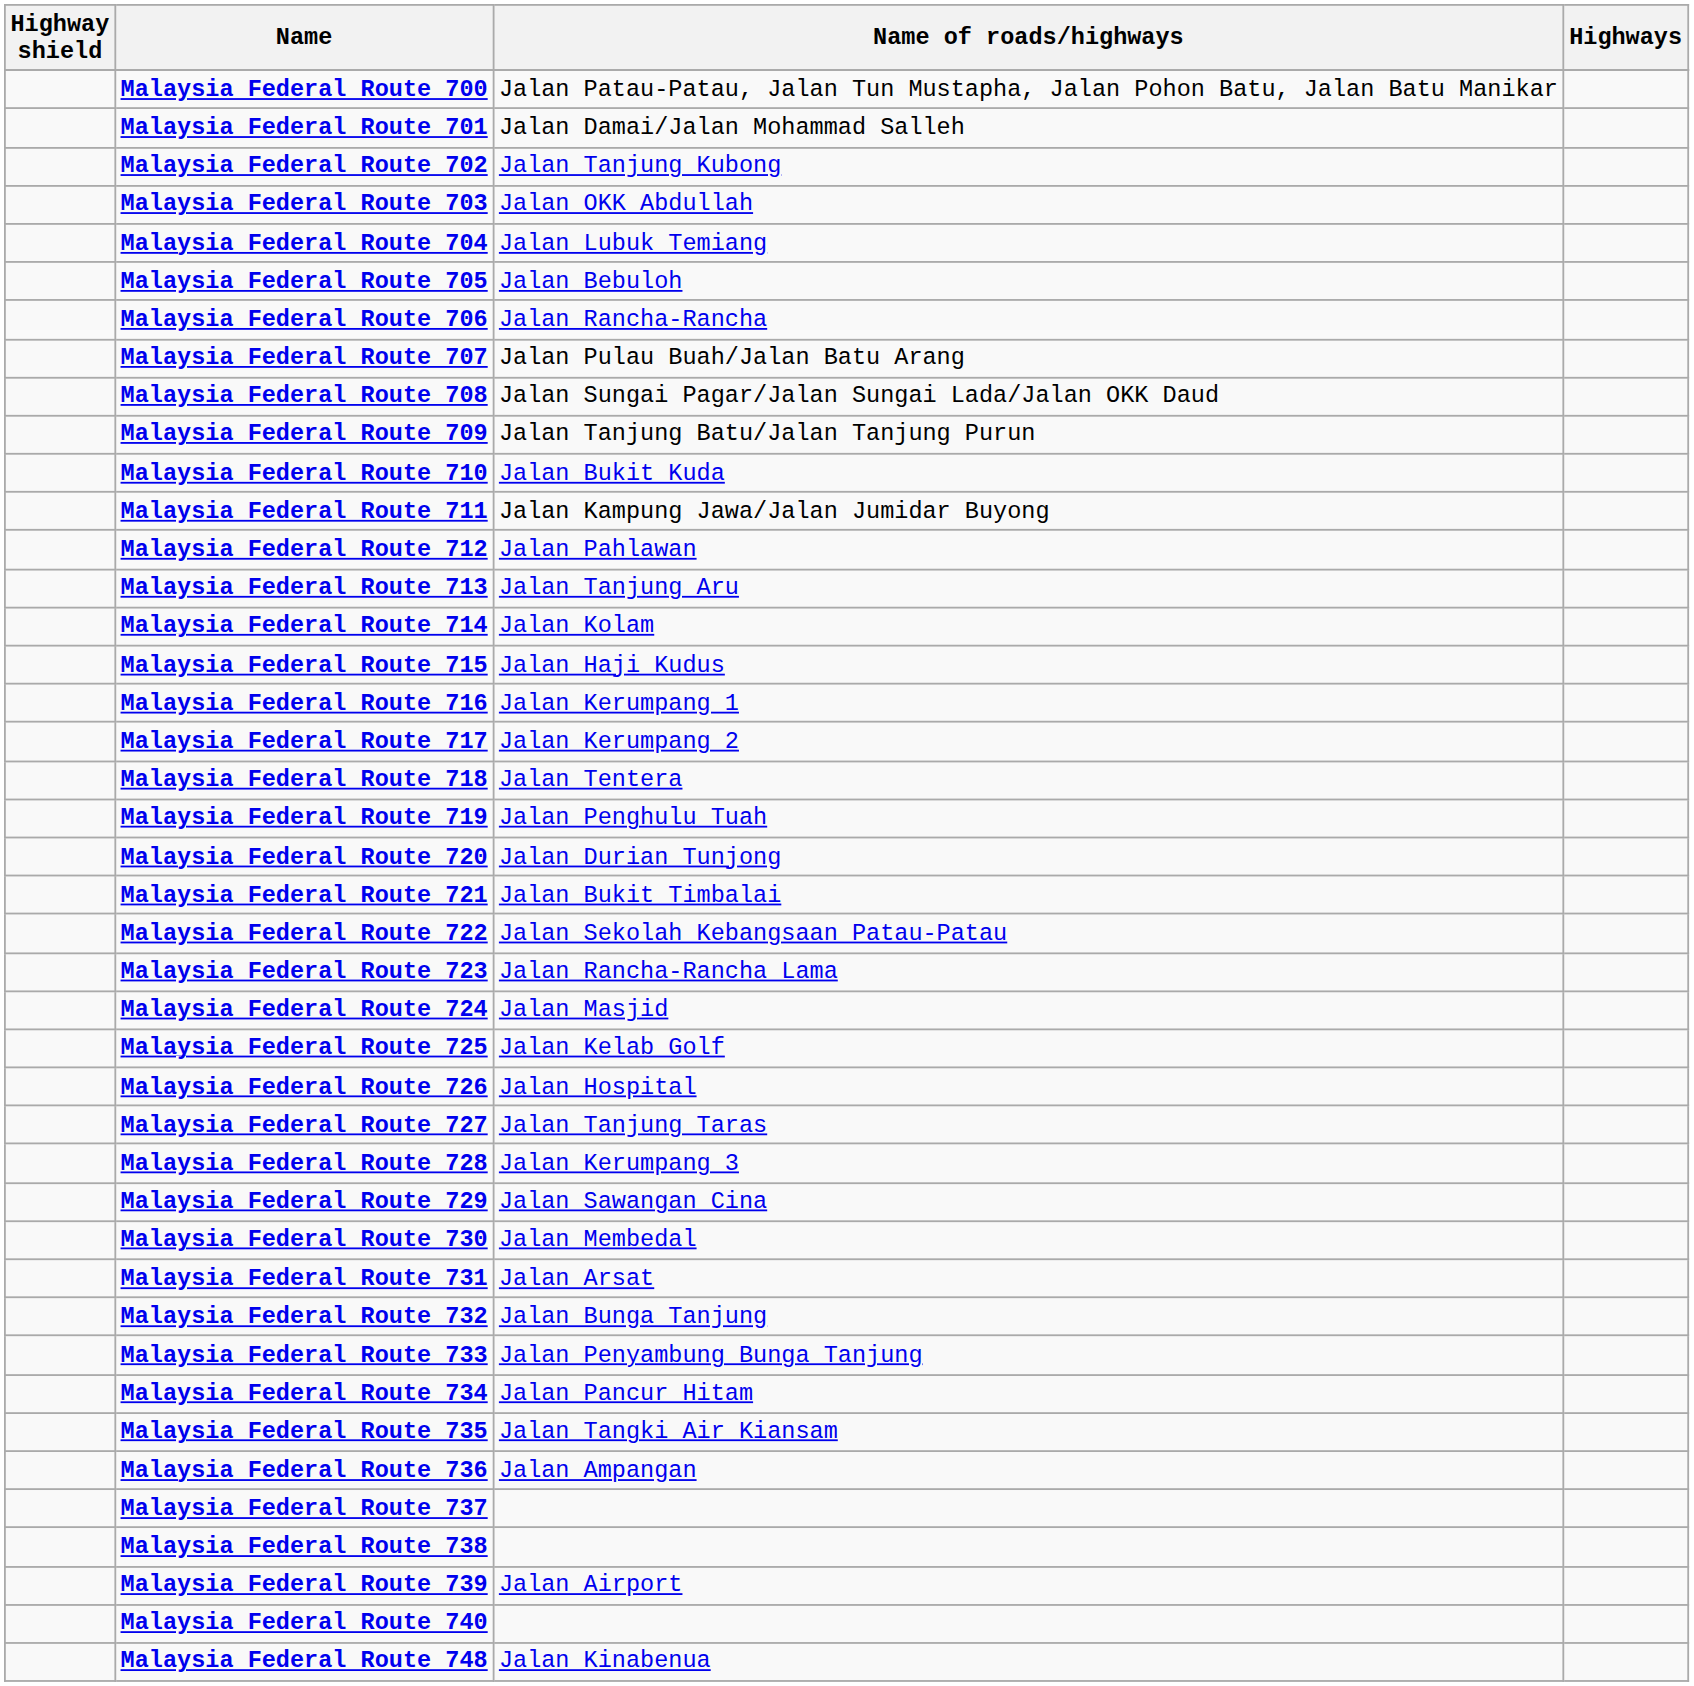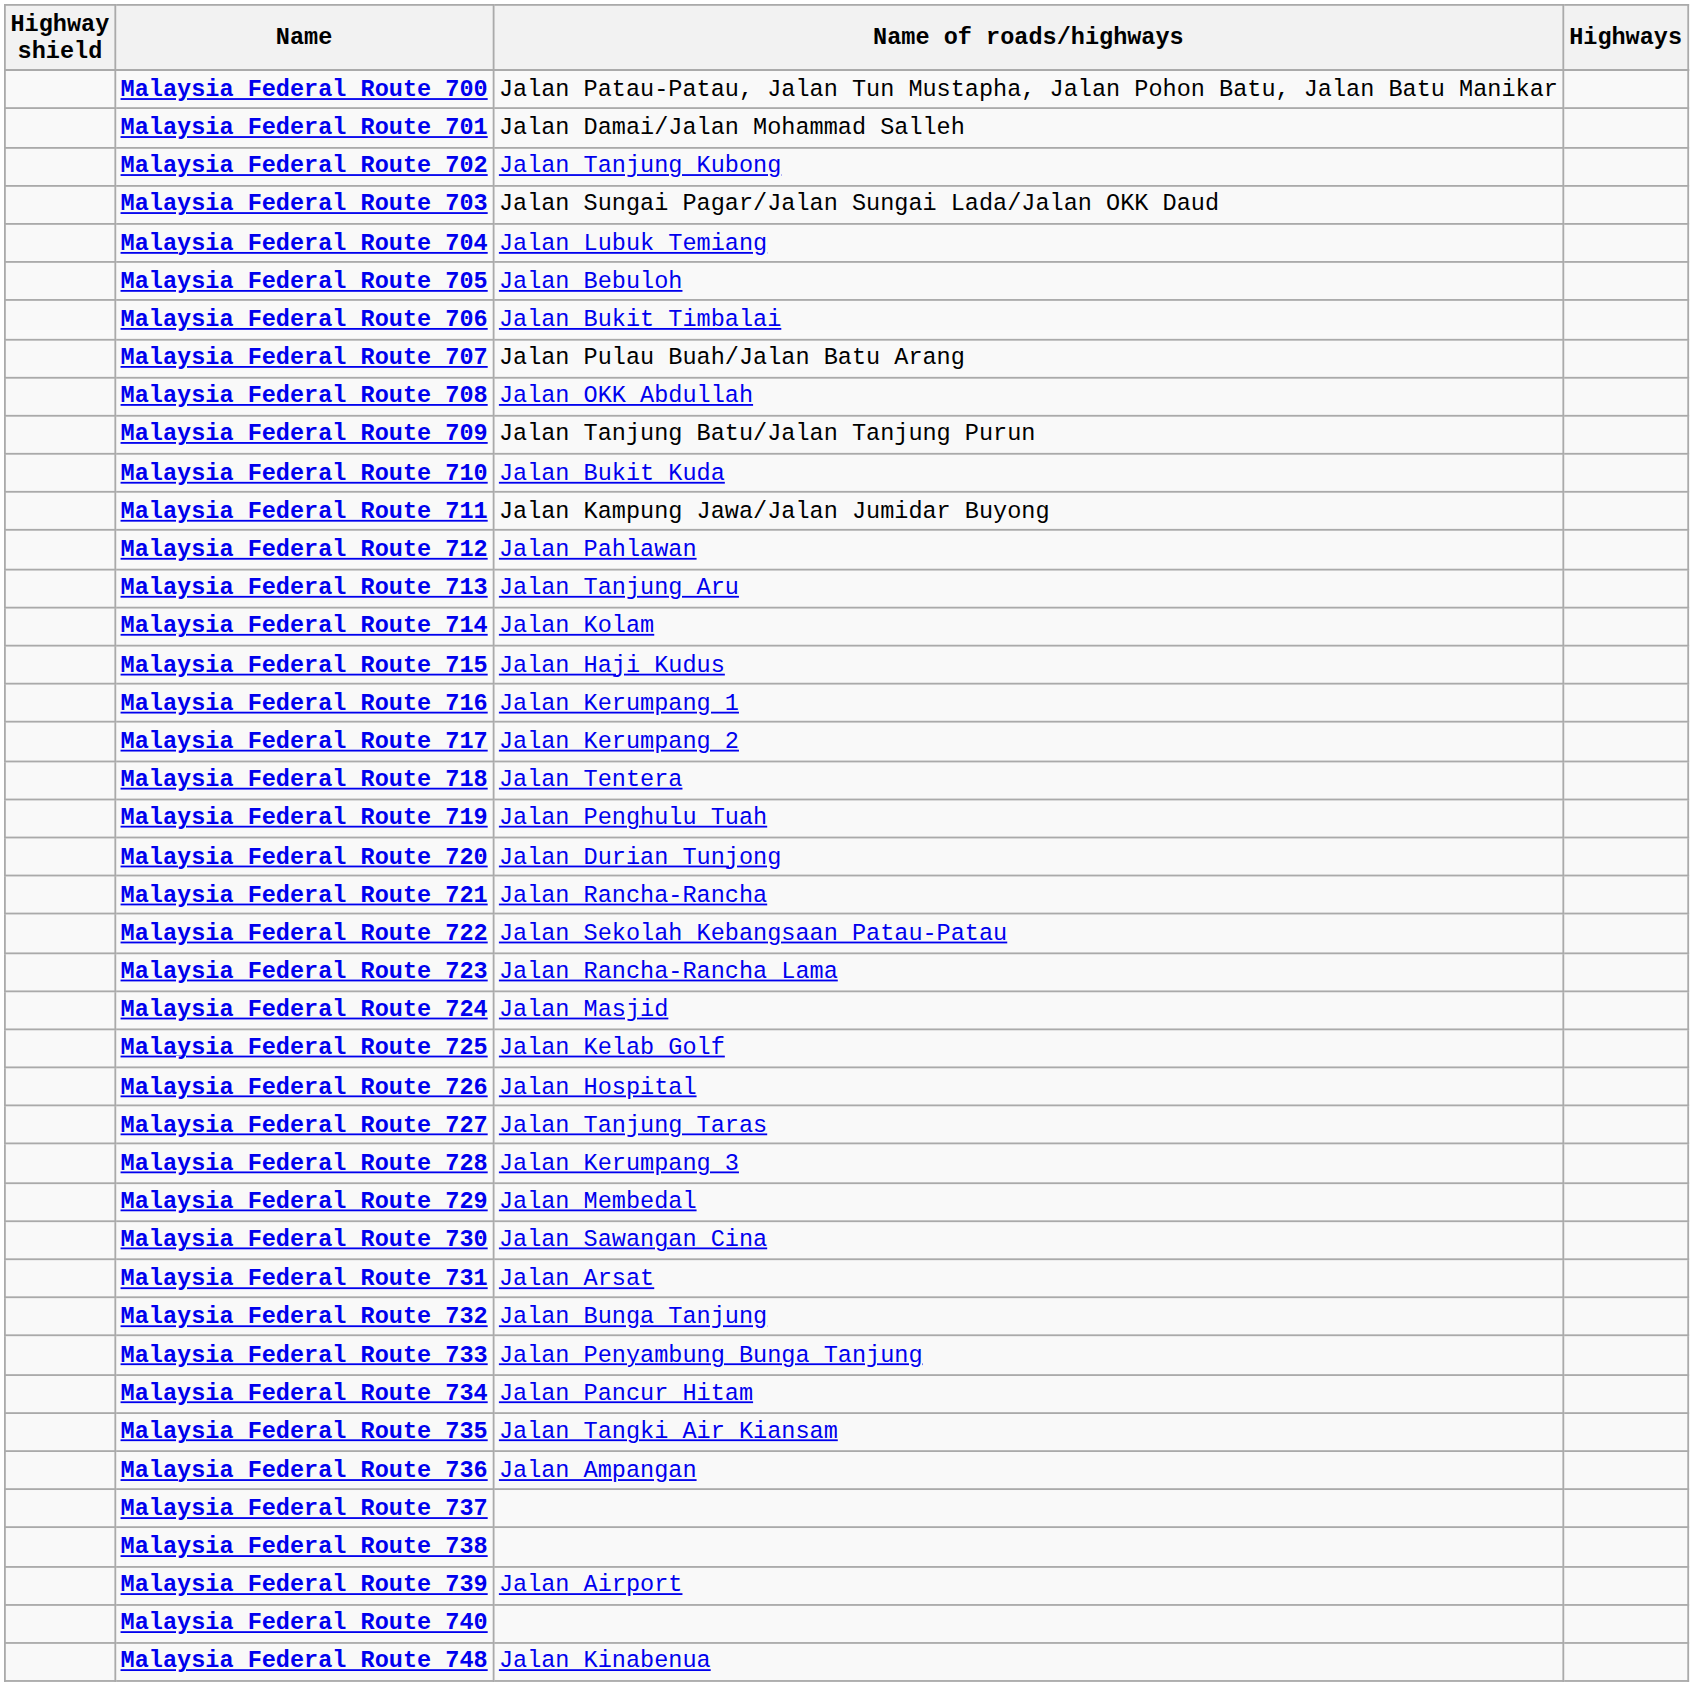(626, 205) Jalan OKK Abdullah -> (859, 205) Jalan Sungai Pagar/Jalan Sungai Lada/Jalan OKK Daud
(633, 320) Jalan Rancha-Rancha -> (640, 320) Jalan Bukit Timbalai
(859, 396) Jalan Sungai Pagar/Jalan Sungai Lada/Jalan OKK Daud -> (626, 396) Jalan OKK Abdullah
(640, 895) Jalan Bukit Timbalai -> (633, 895) Jalan Rancha-Rancha
(633, 1202) Jalan Sawangan Cina -> (598, 1202) Jalan Membedal
(598, 1240) Jalan Membedal -> (633, 1240) Jalan Sawangan Cina
